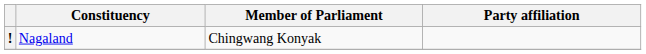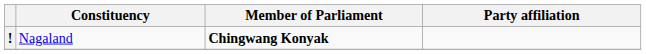(265, 37) normal -> (268, 37) bold
